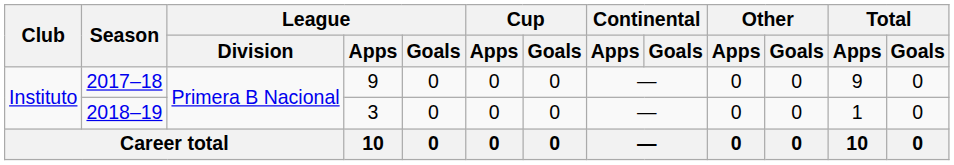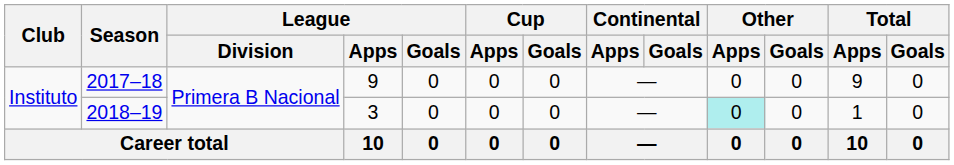(736, 112) no background -> (736, 112) paleturquoise background
